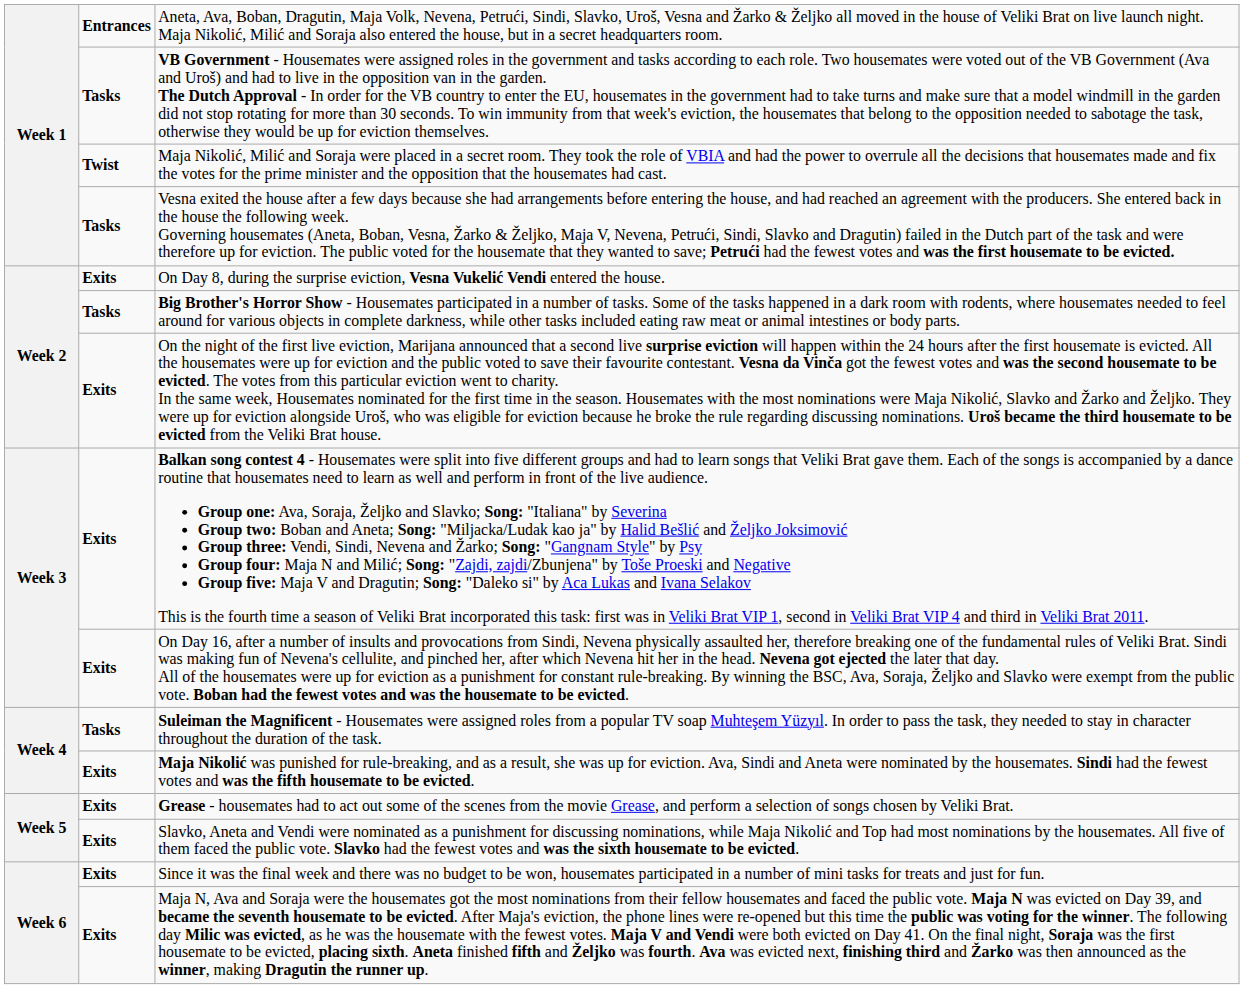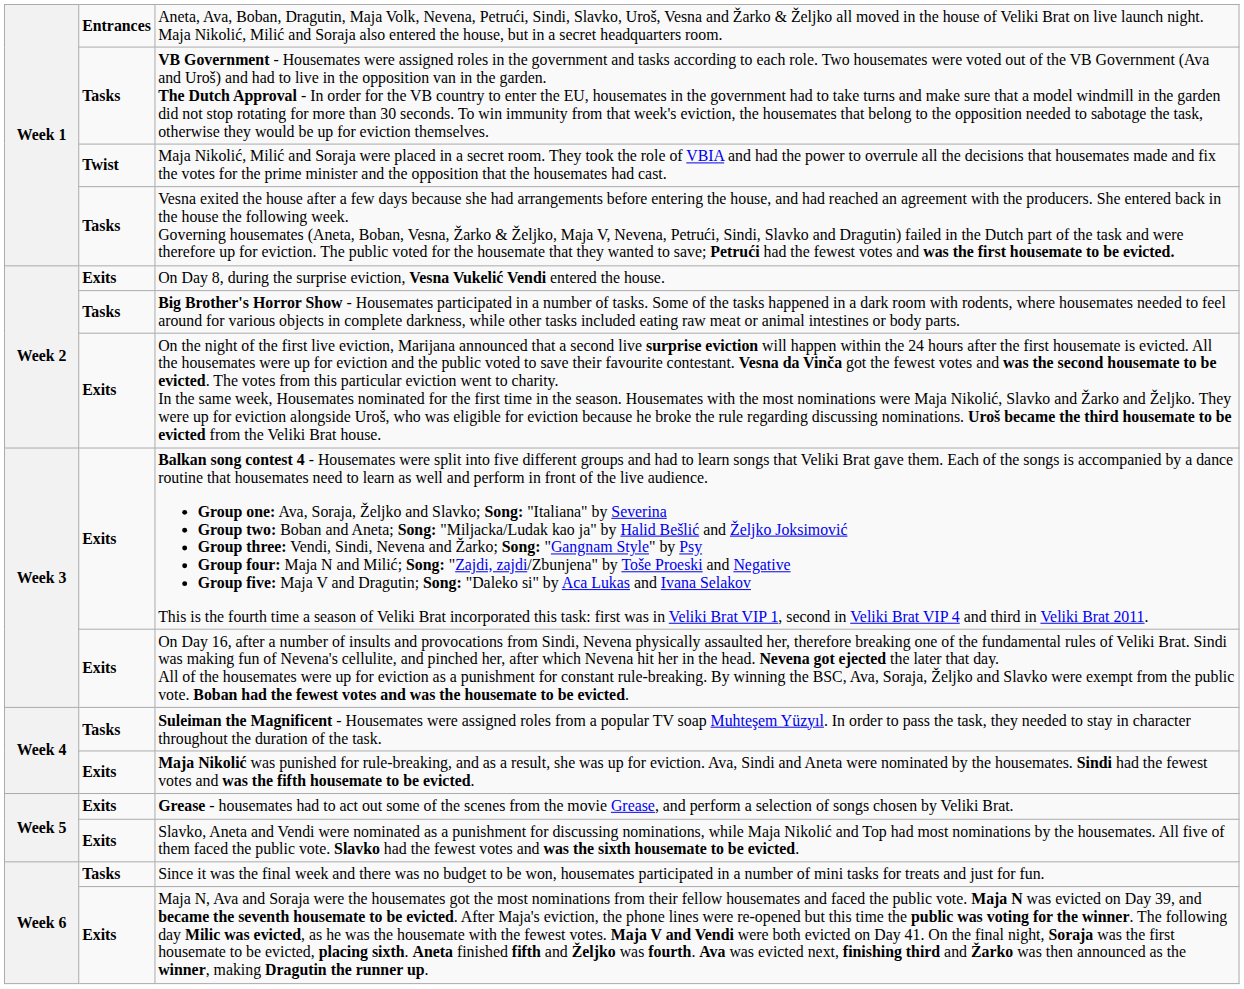(99, 874) Exits -> (101, 874) Tasks
